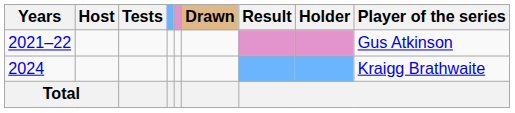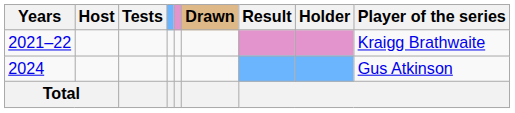(405, 42) Gus Atkinson -> (421, 42) Kraigg Brathwaite
(421, 68) Kraigg Brathwaite -> (405, 68) Gus Atkinson
